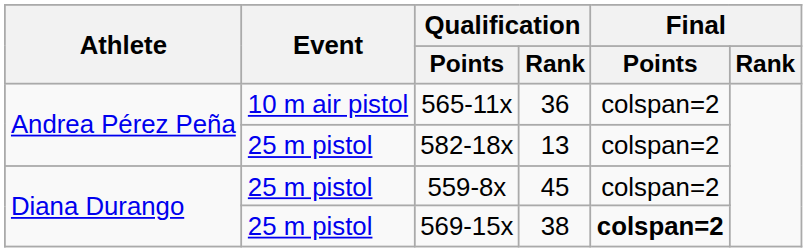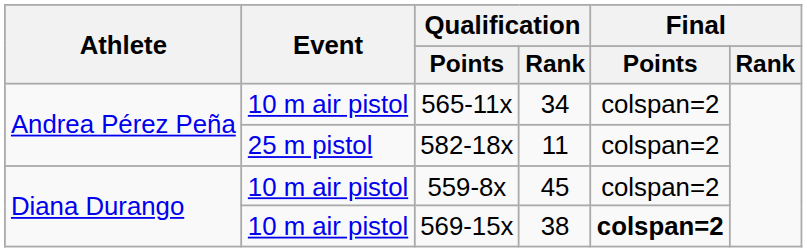(555, 105) 36 -> (555, 105) 34
(555, 146) 13 -> (555, 146) 11
(310, 186) 25 m pistol -> (328, 186) 10 m air pistol
(310, 227) 25 m pistol -> (328, 227) 10 m air pistol
